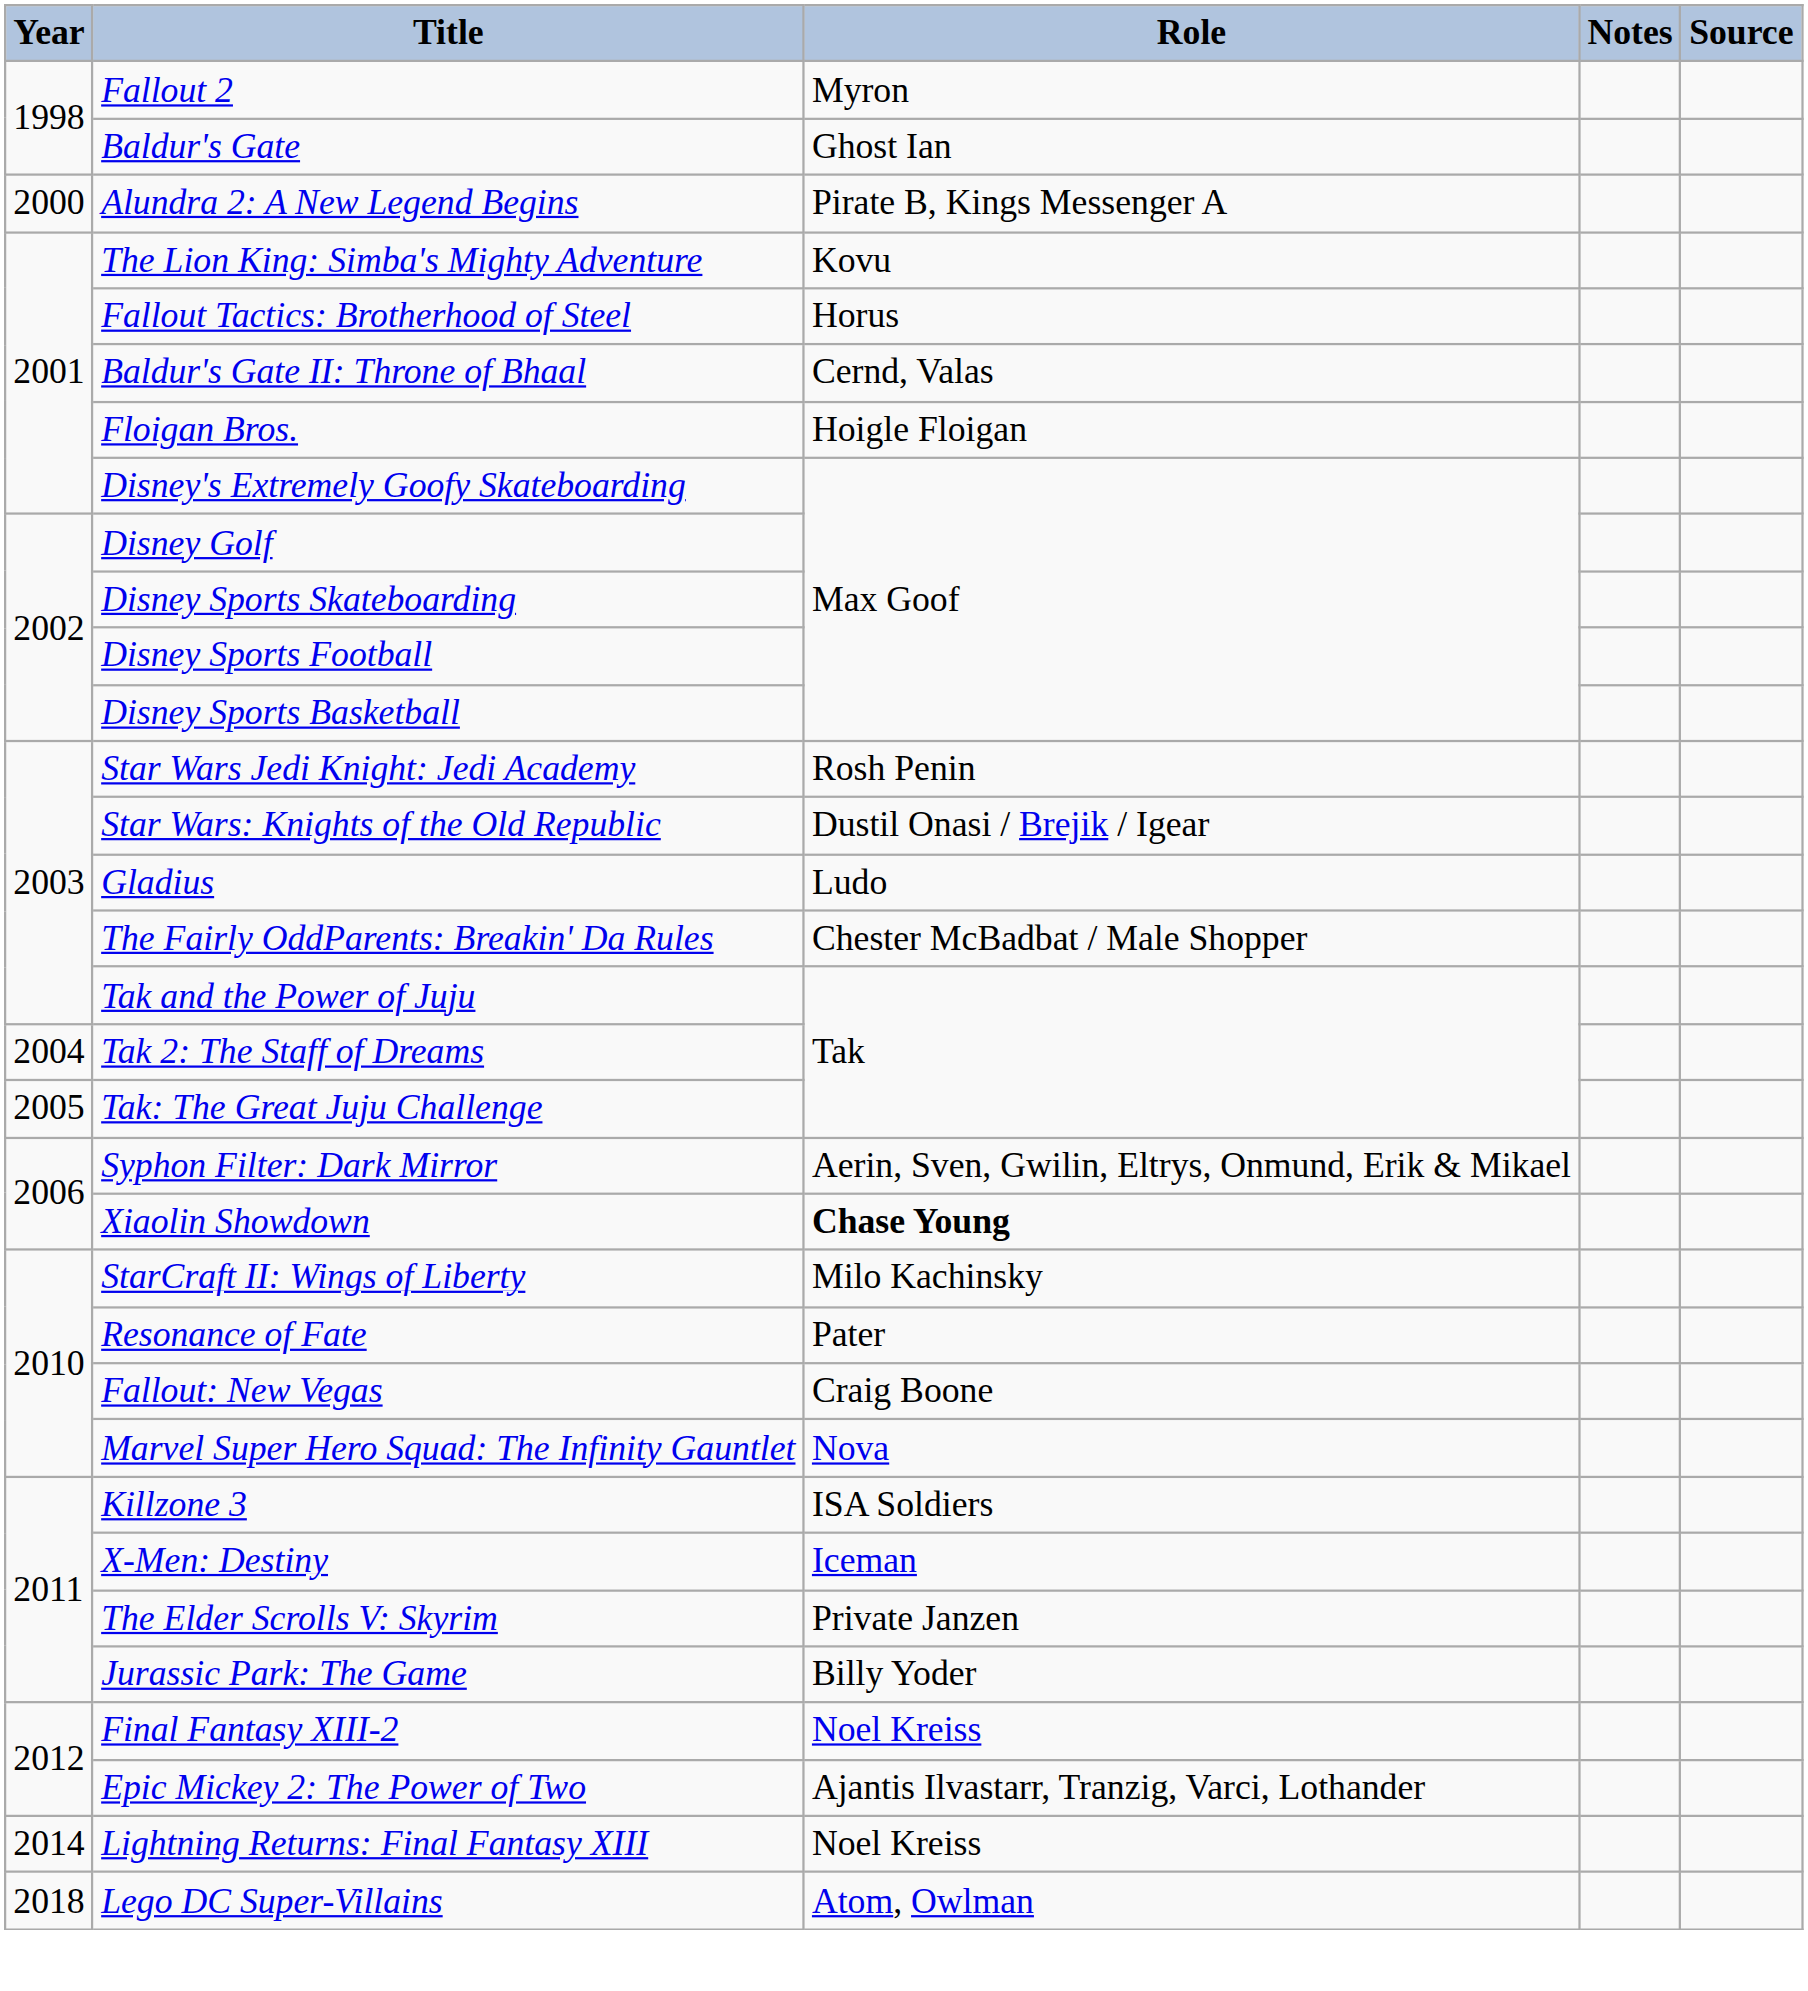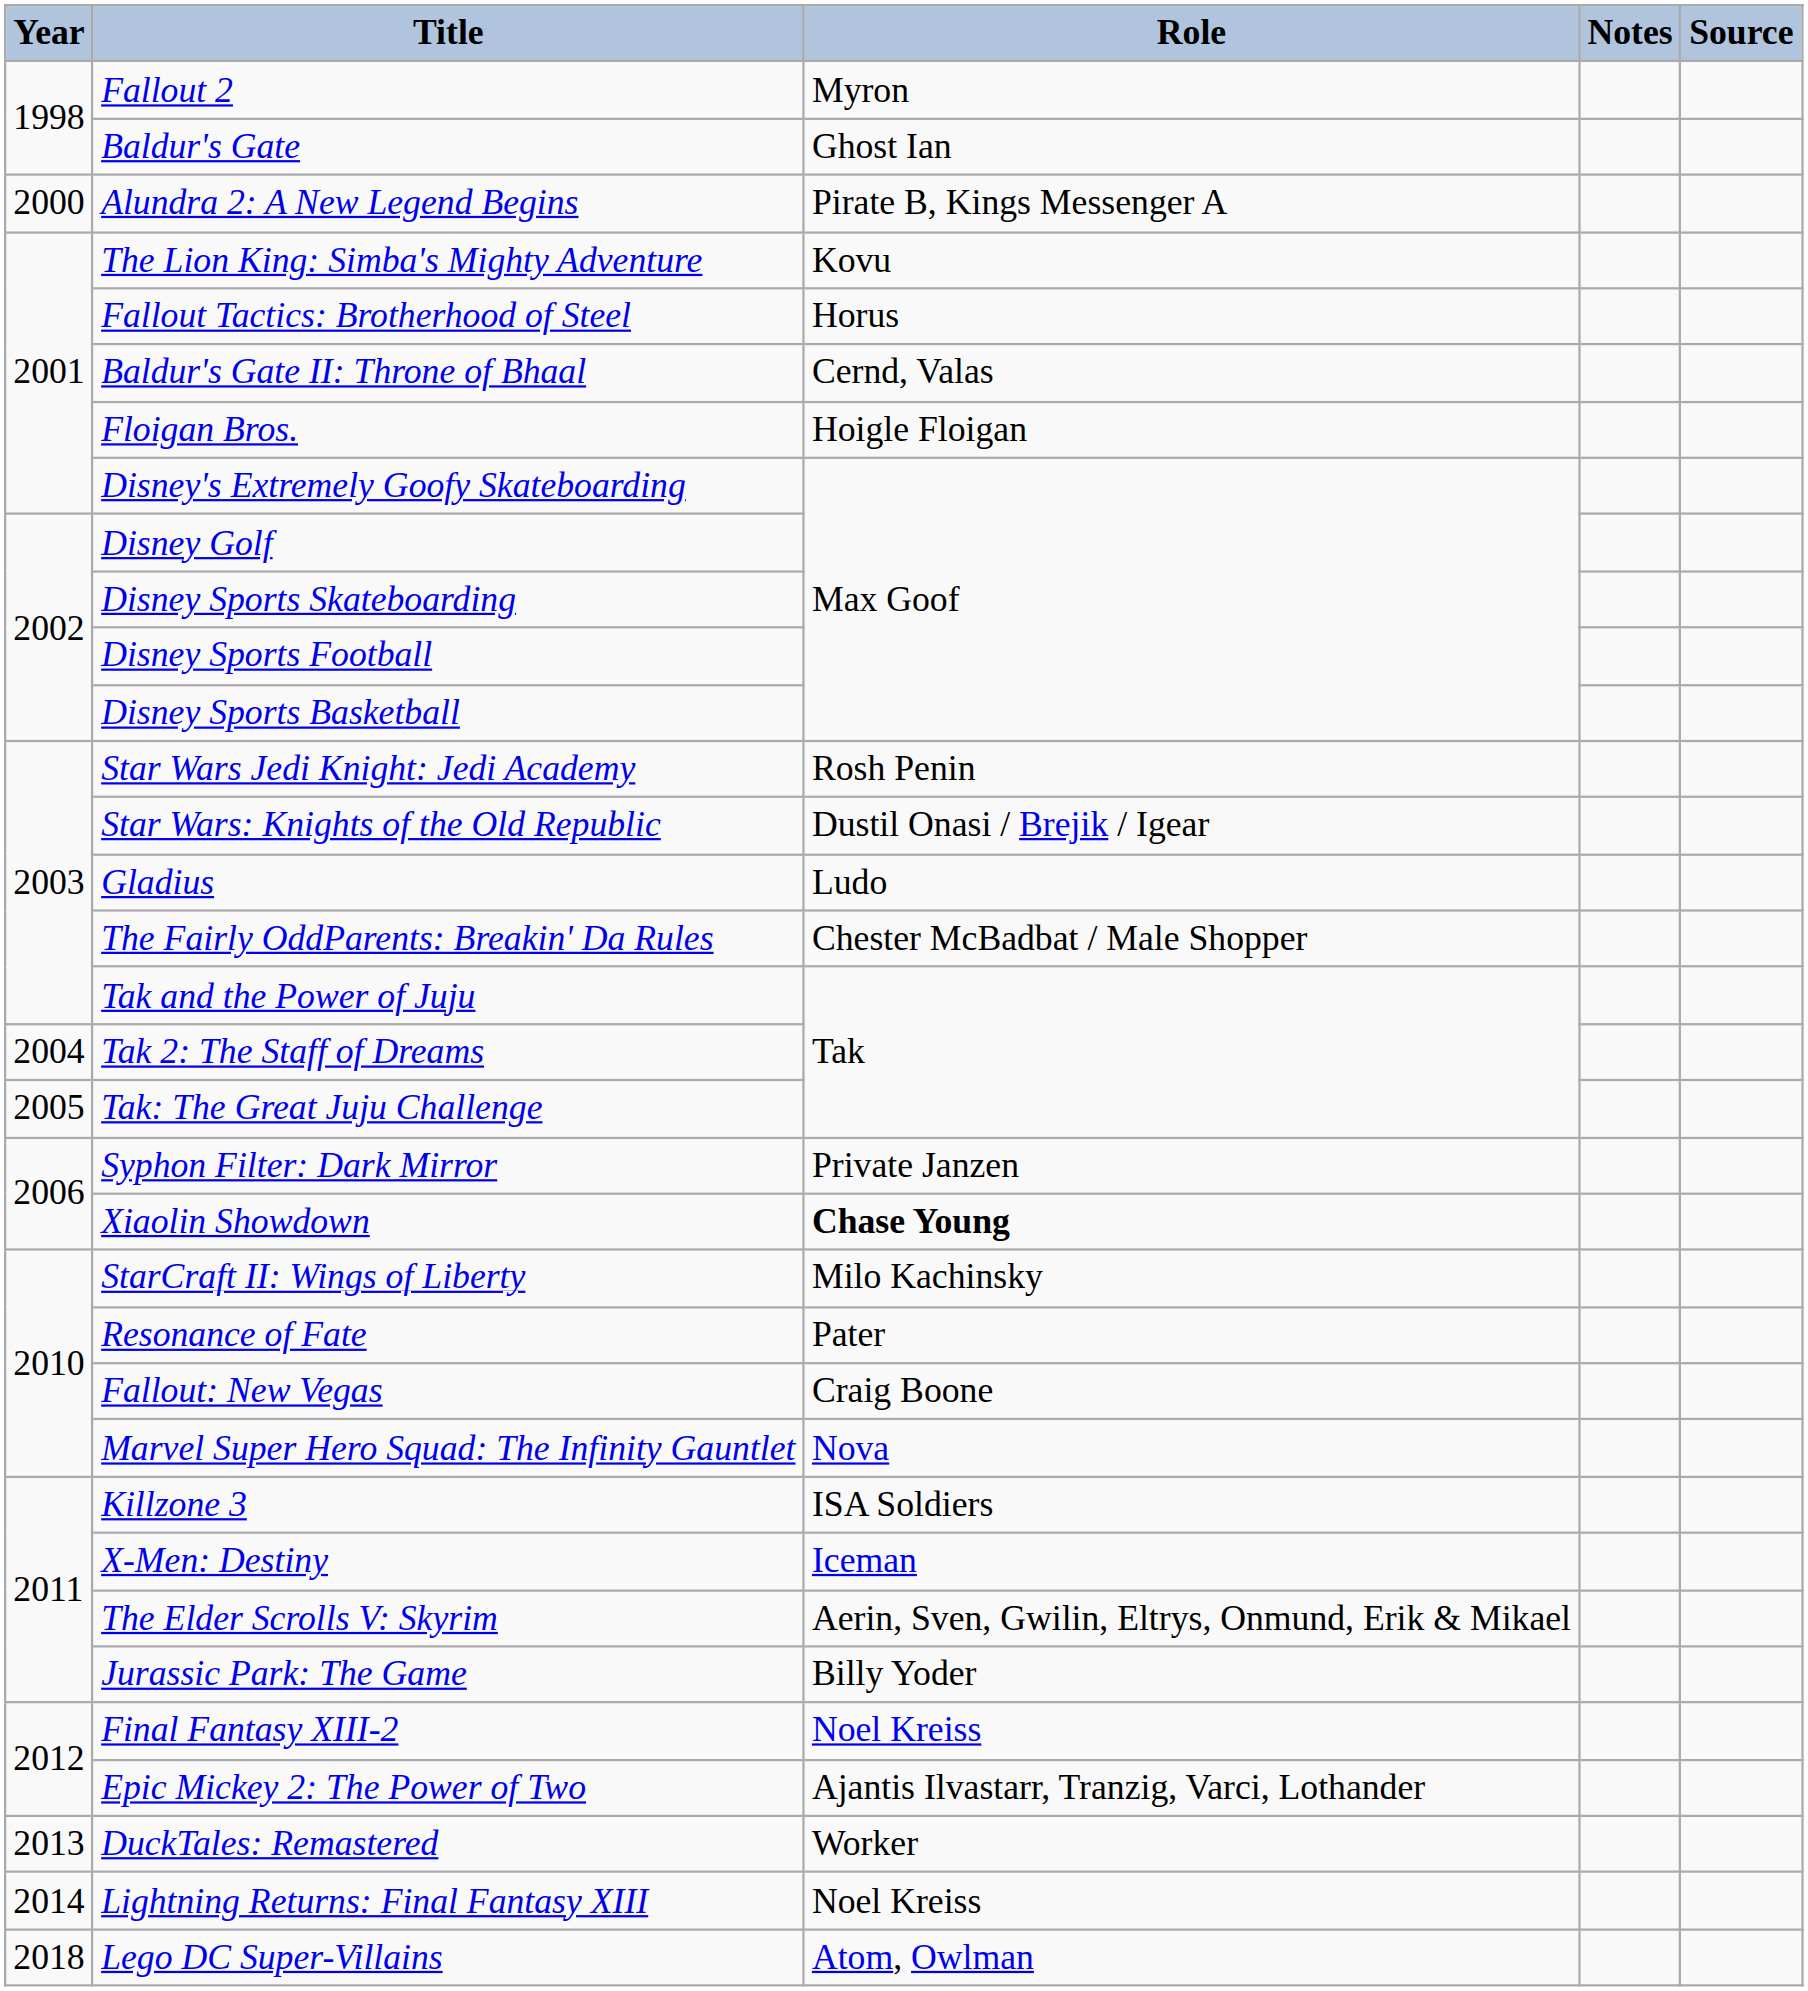(1191, 1164) Aerin, Sven, Gwilin, Eltrys, Onmund, Erik & Mikael -> (915, 1164) Private Janzen
(915, 1617) Private Janzen -> (1191, 1617) Aerin, Sven, Gwilin, Eltrys, Onmund, Erik & Mikael
+ row: (270, 1843)
